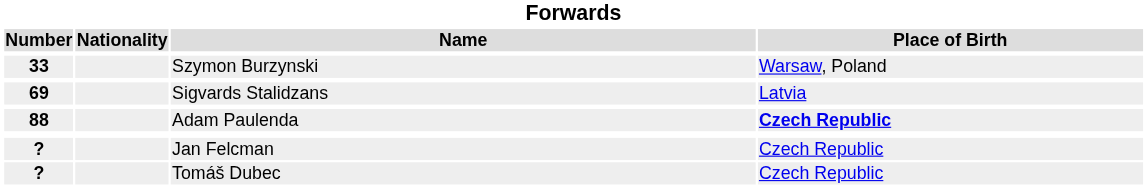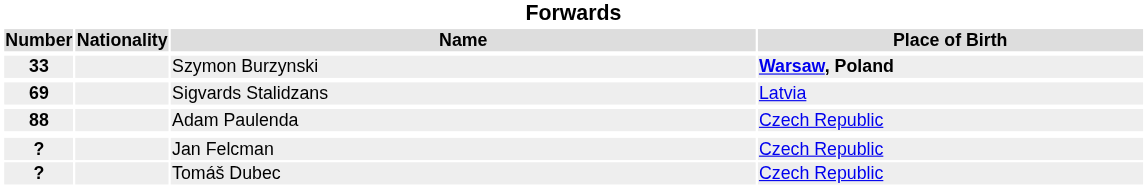(823, 66) normal -> (826, 66) bold
(825, 120) bold -> (821, 120) normal
